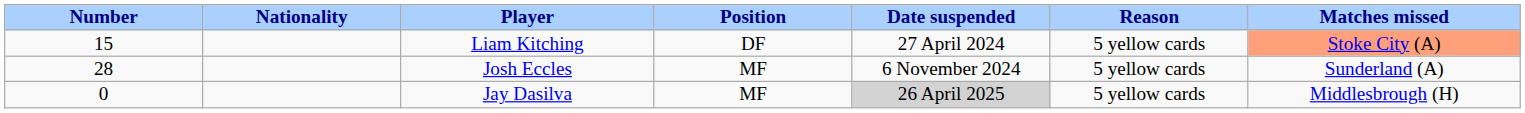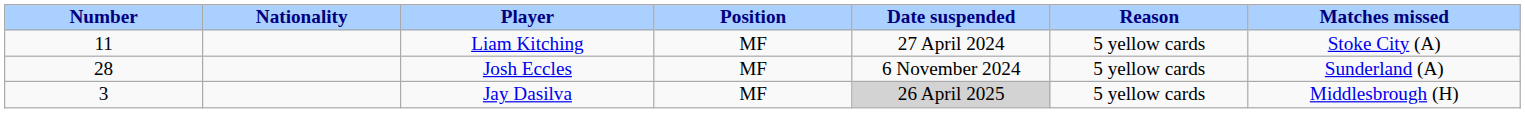(104, 42) 15 -> (104, 42) 11
(753, 42) DF -> (753, 42) MF
(1384, 42) lightsalmon background -> (1384, 42) no background
(104, 94) 0 -> (104, 94) 3
